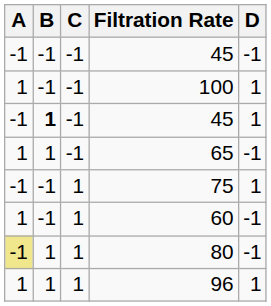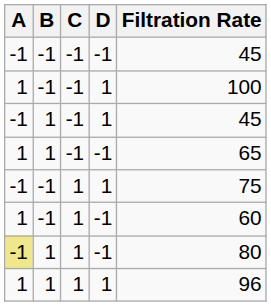columns swapped: (252, 20) <-> (164, 20)
(50, 119) bold -> (50, 119) normal
